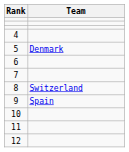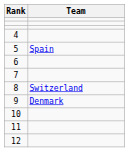(46, 49) Denmark -> (42, 49) Spain
(42, 101) Spain -> (46, 101) Denmark
